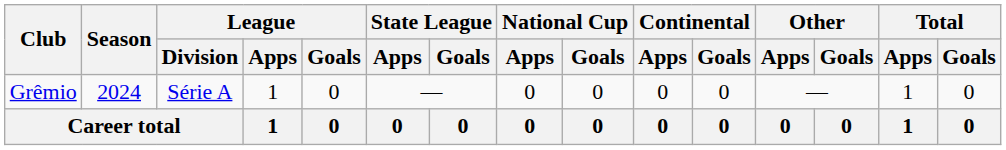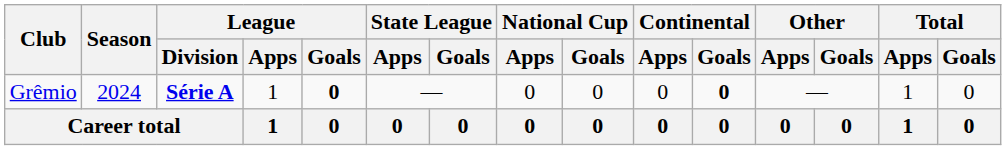(200, 91) normal -> (200, 91) bold
(334, 91) normal -> (334, 91) bold
(724, 91) normal -> (724, 91) bold
